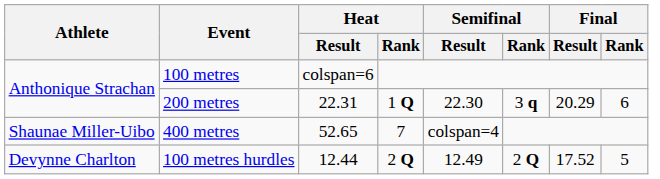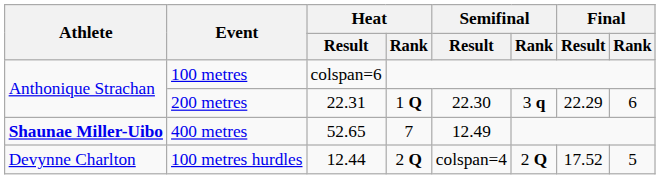(575, 103) 20.29 -> (583, 103) 22.29
(82, 131) normal -> (86, 131) bold
(463, 131) colspan=4 -> (471, 131) 12.49
(463, 160) 12.49 -> (471, 160) colspan=4
